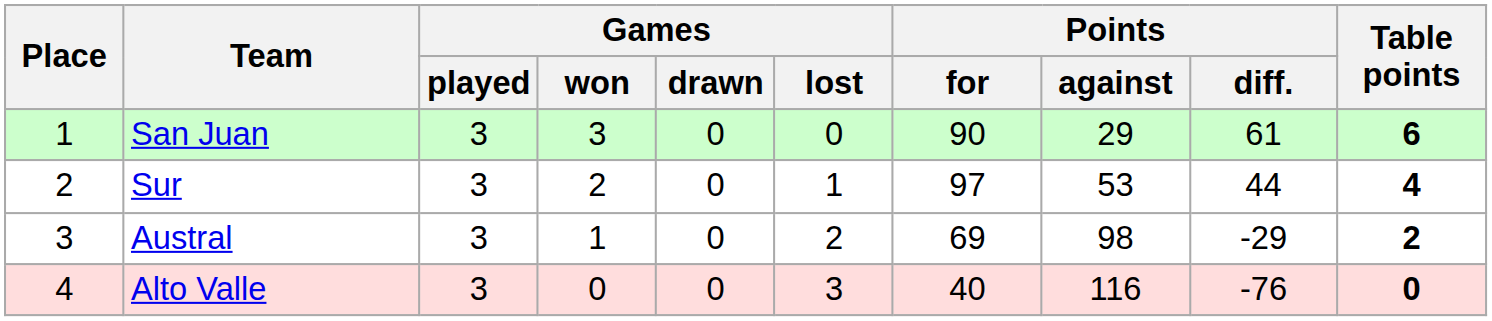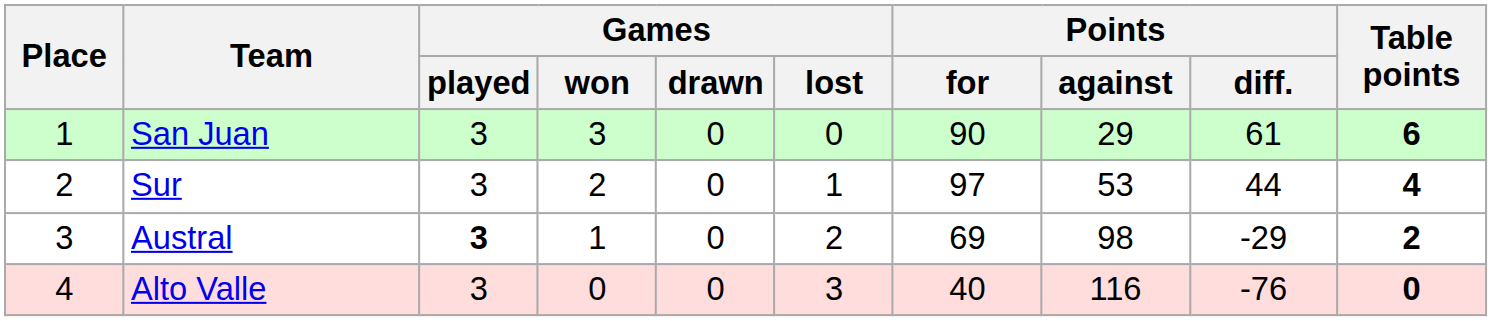(479, 237) normal -> (479, 237) bold
